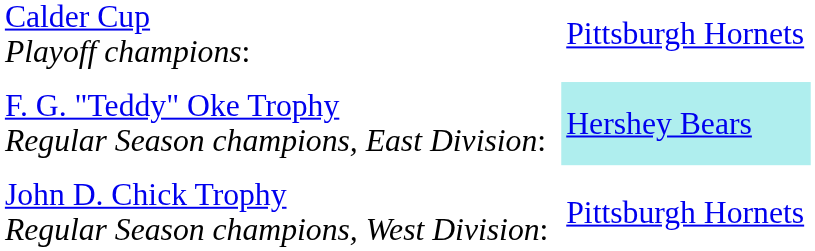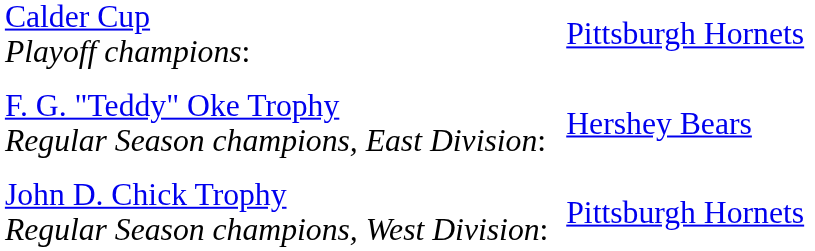(659, 123) paleturquoise background -> (659, 123) no background
